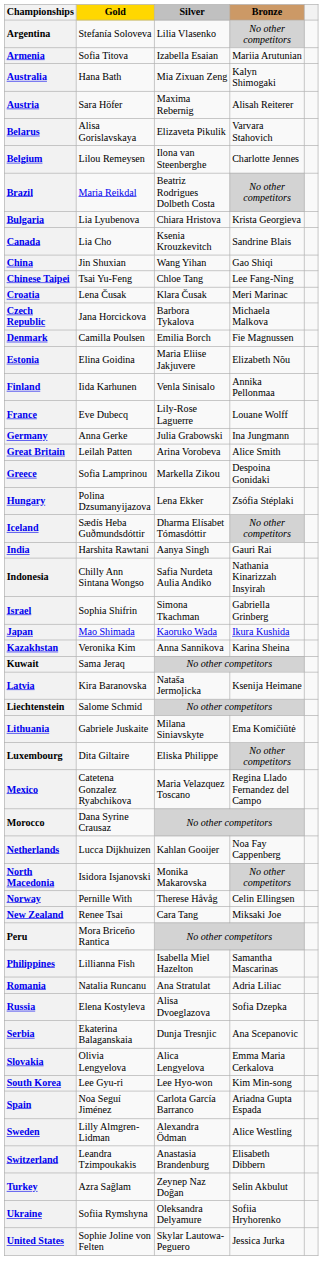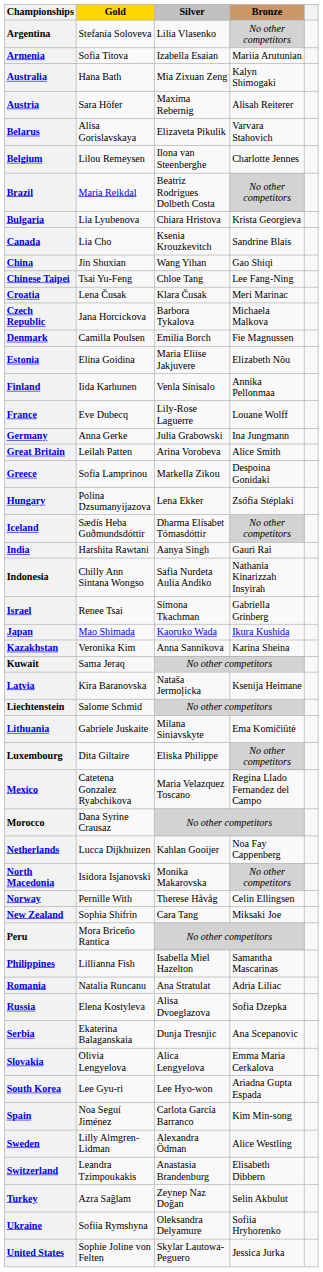(108, 610) Sophia Shifrin -> (101, 610) Renee Tsai
(101, 914) Renee Tsai -> (108, 914) Sophia Shifrin
(262, 1083) Kim Min-song -> (262, 1089) Ariadna Gupta Espada
(262, 1105) Ariadna Gupta Espada -> (262, 1116) Kim Min-song
